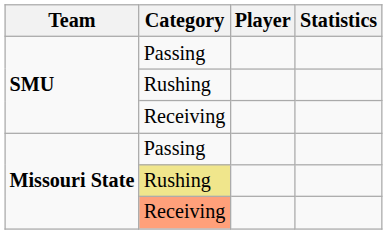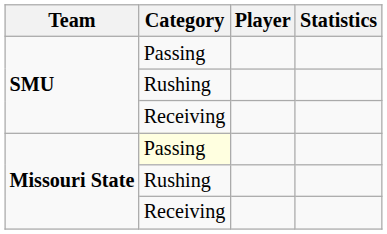(174, 148) no background -> (174, 148) lightyellow background
(177, 180) khaki background -> (177, 180) no background
(185, 212) lightsalmon background -> (185, 212) no background
